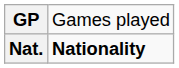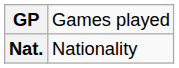(99, 48) bold -> (95, 48) normal
